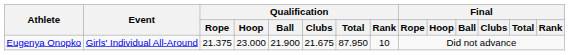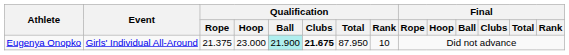(285, 43) no background -> (285, 43) paleturquoise background
(319, 43) normal -> (319, 43) bold
